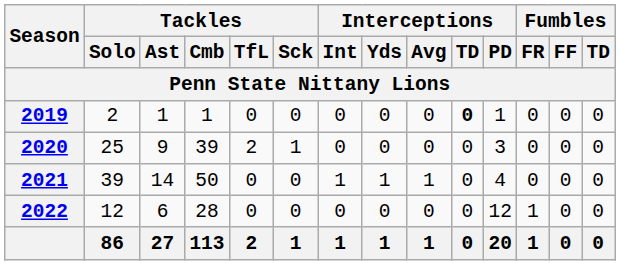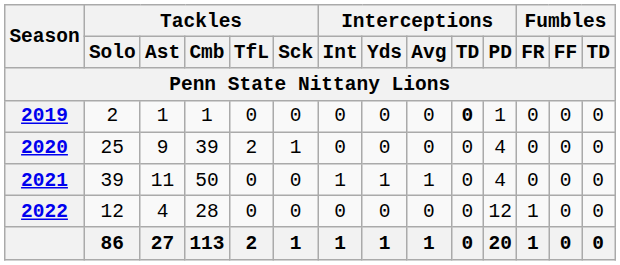(500, 148) 3 -> (500, 148) 4
(163, 180) 14 -> (163, 180) 11
(163, 211) 6 -> (163, 211) 4
